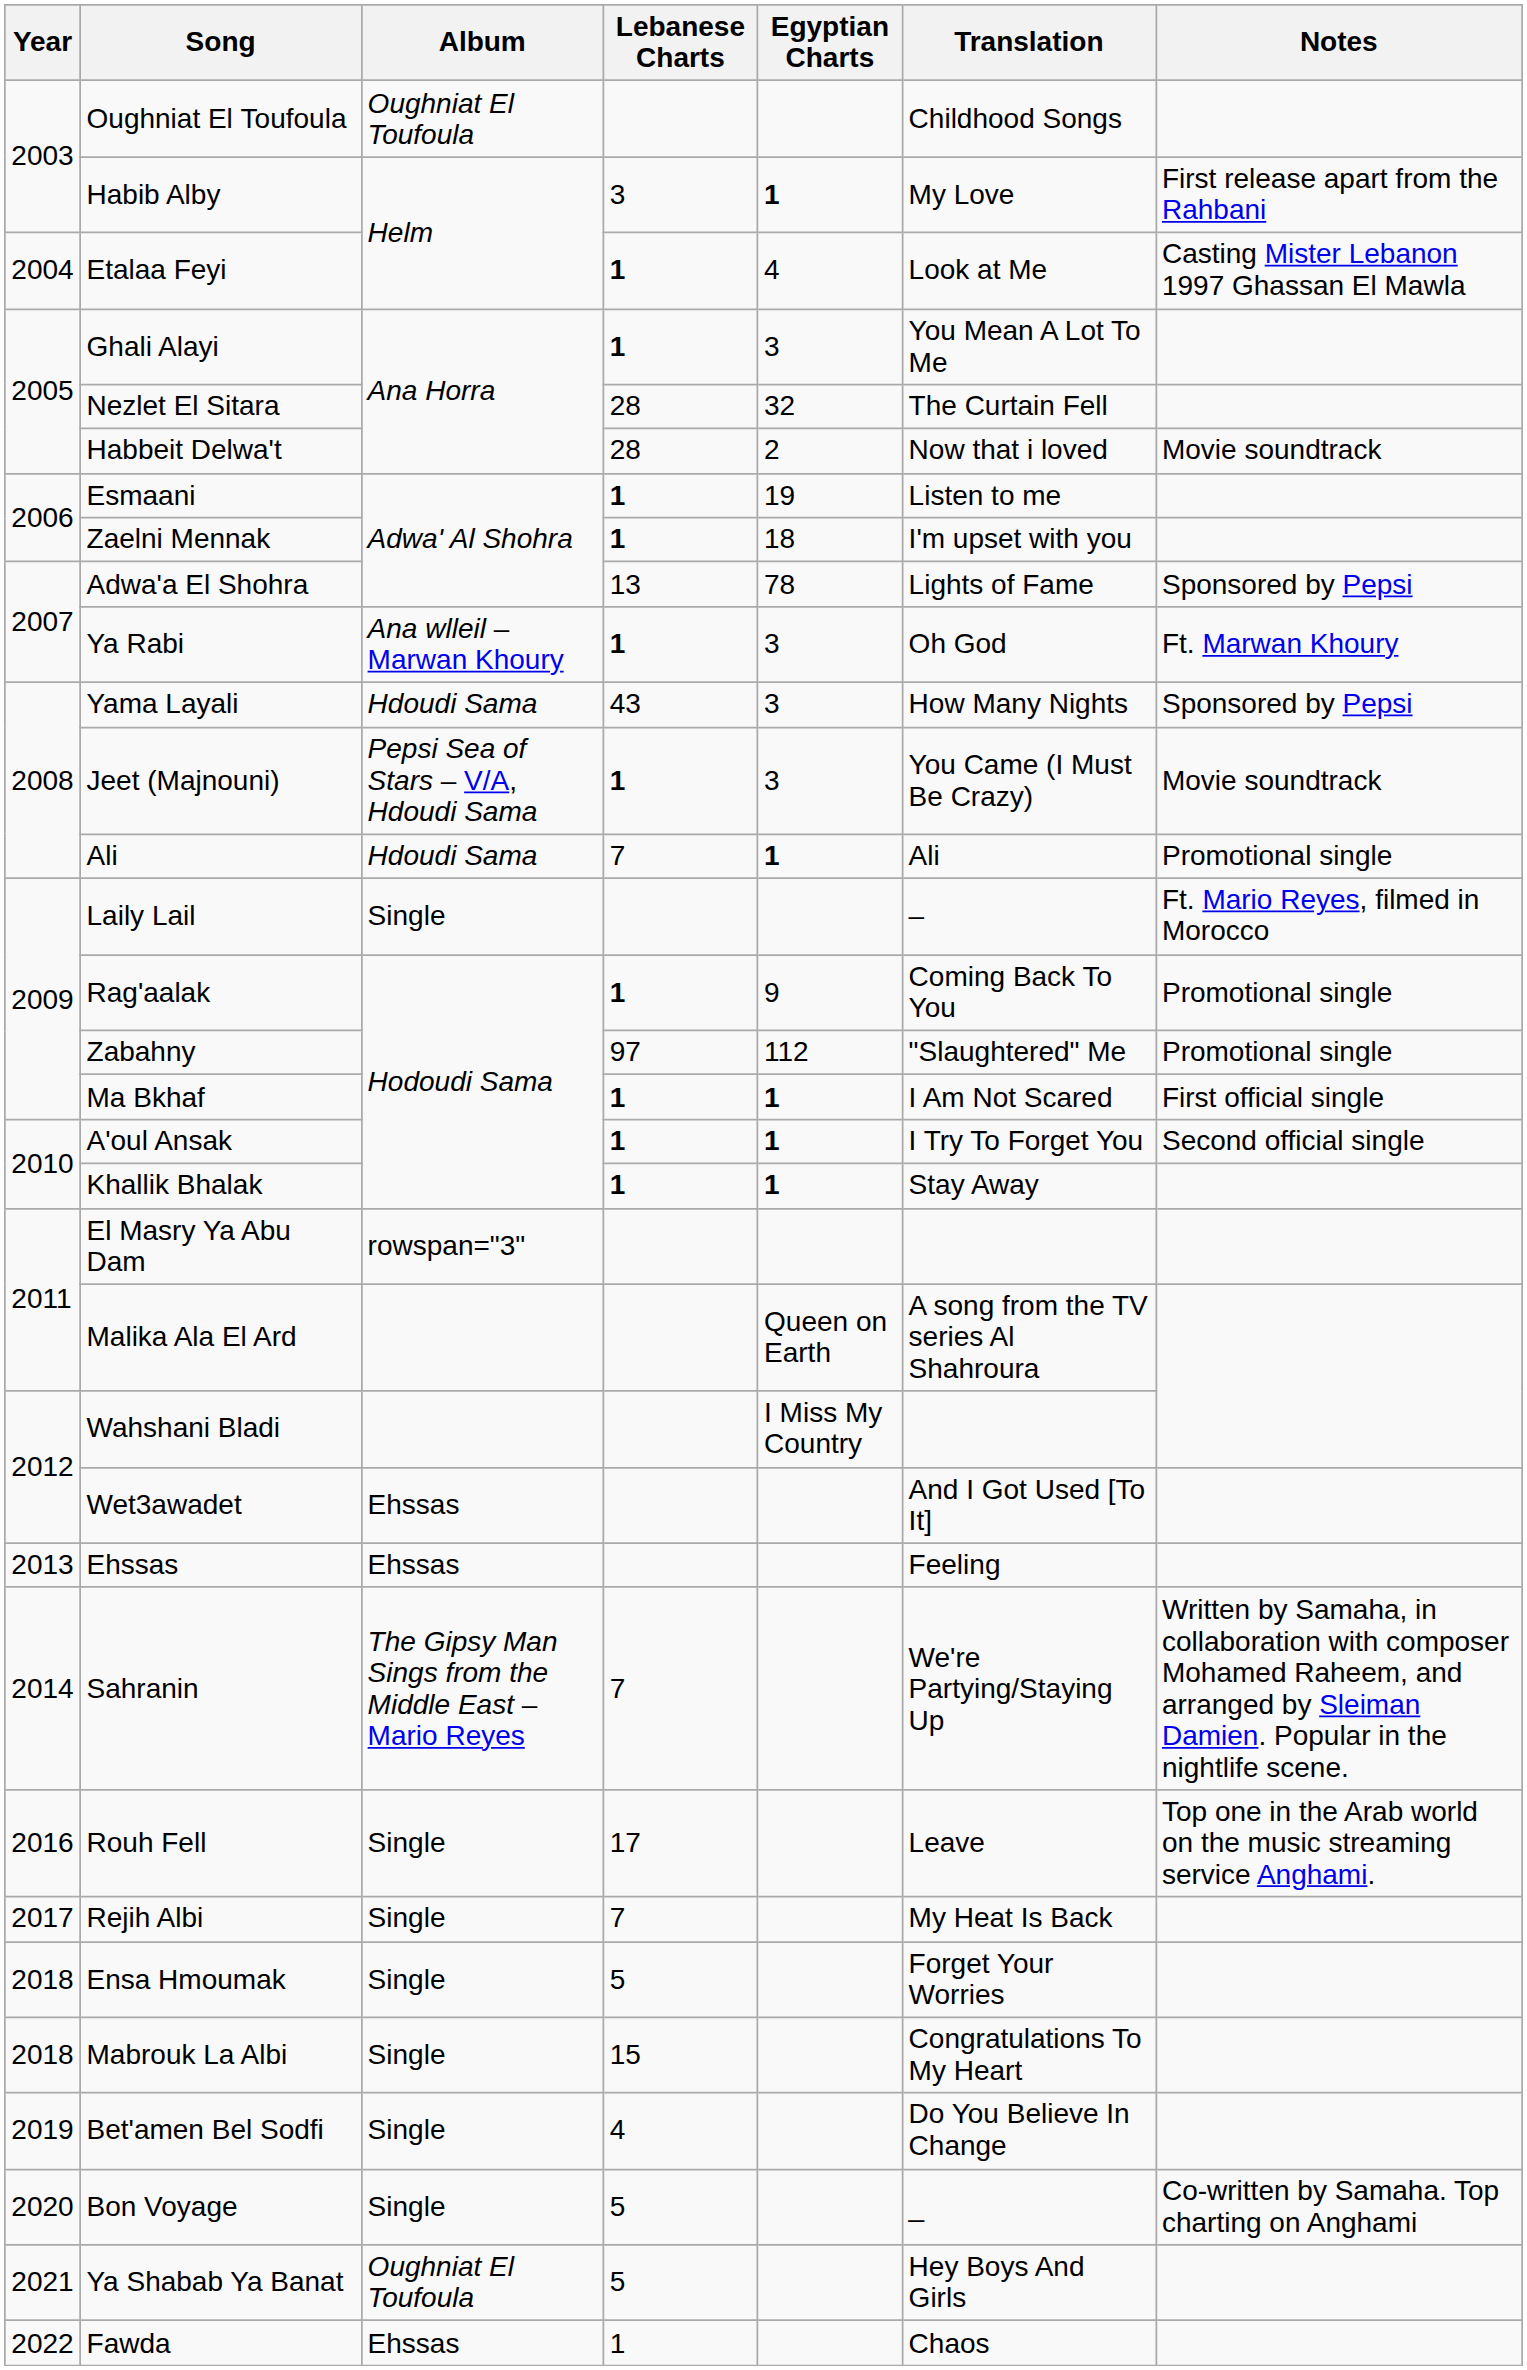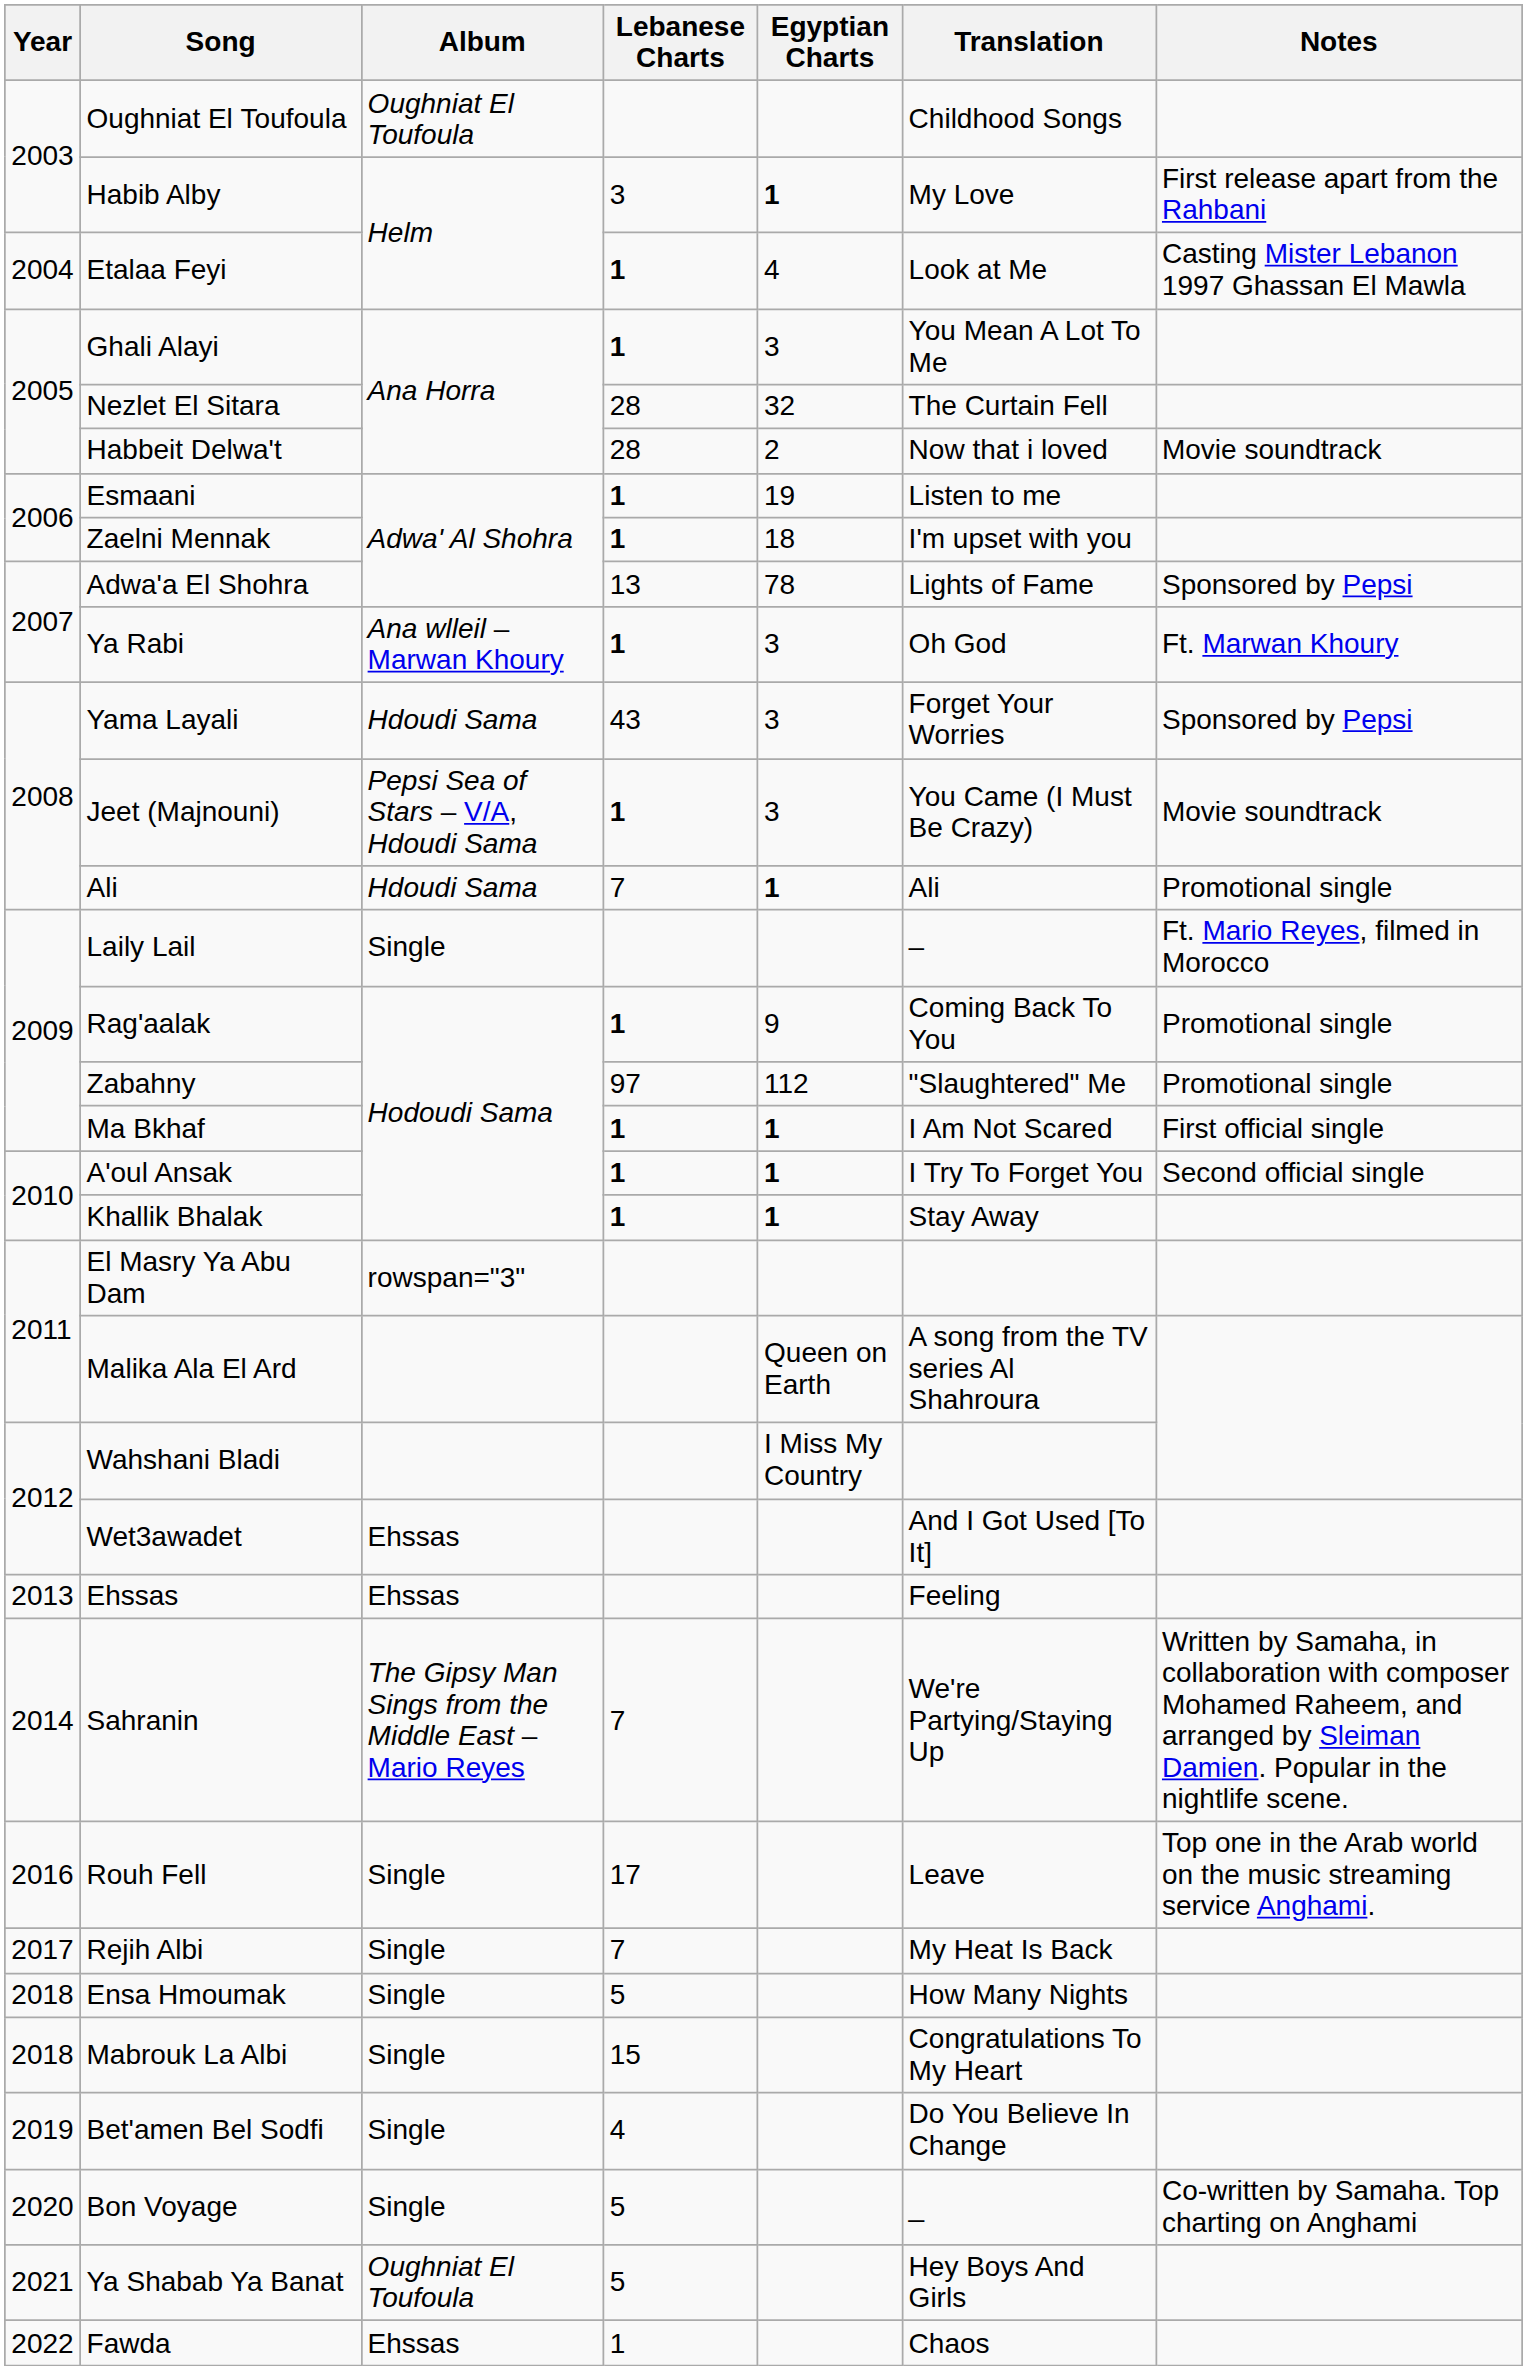(1018, 704) How Many Nights -> (981, 719) Forget Your Worries
(981, 1978) Forget Your Worries -> (1018, 1994) How Many Nights
